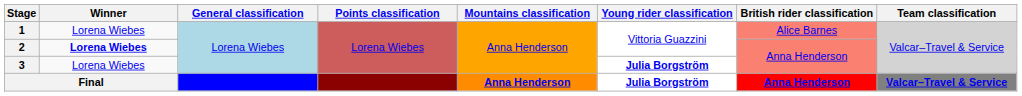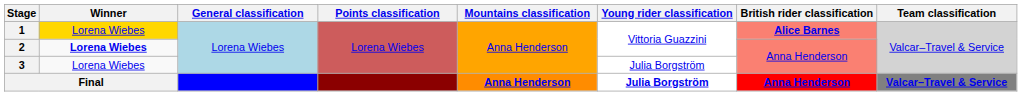(108, 31) no background -> (108, 31) gold background
(807, 31) normal -> (807, 31) bold
(667, 65) bold -> (667, 65) normal
